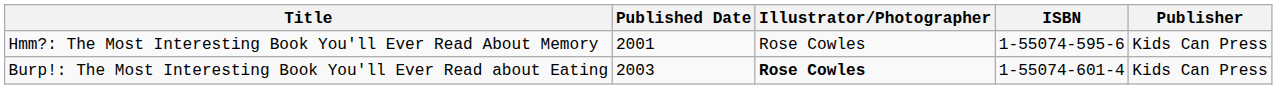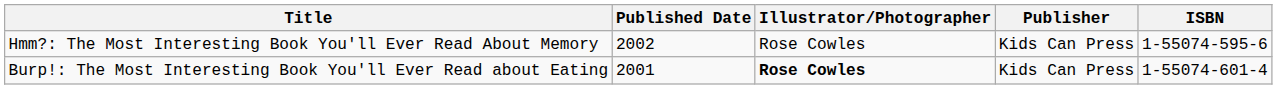columns swapped: (1200, 18) <-> (1062, 18)
(635, 44) 2001 -> (635, 44) 2002
(635, 70) 2003 -> (635, 70) 2001
